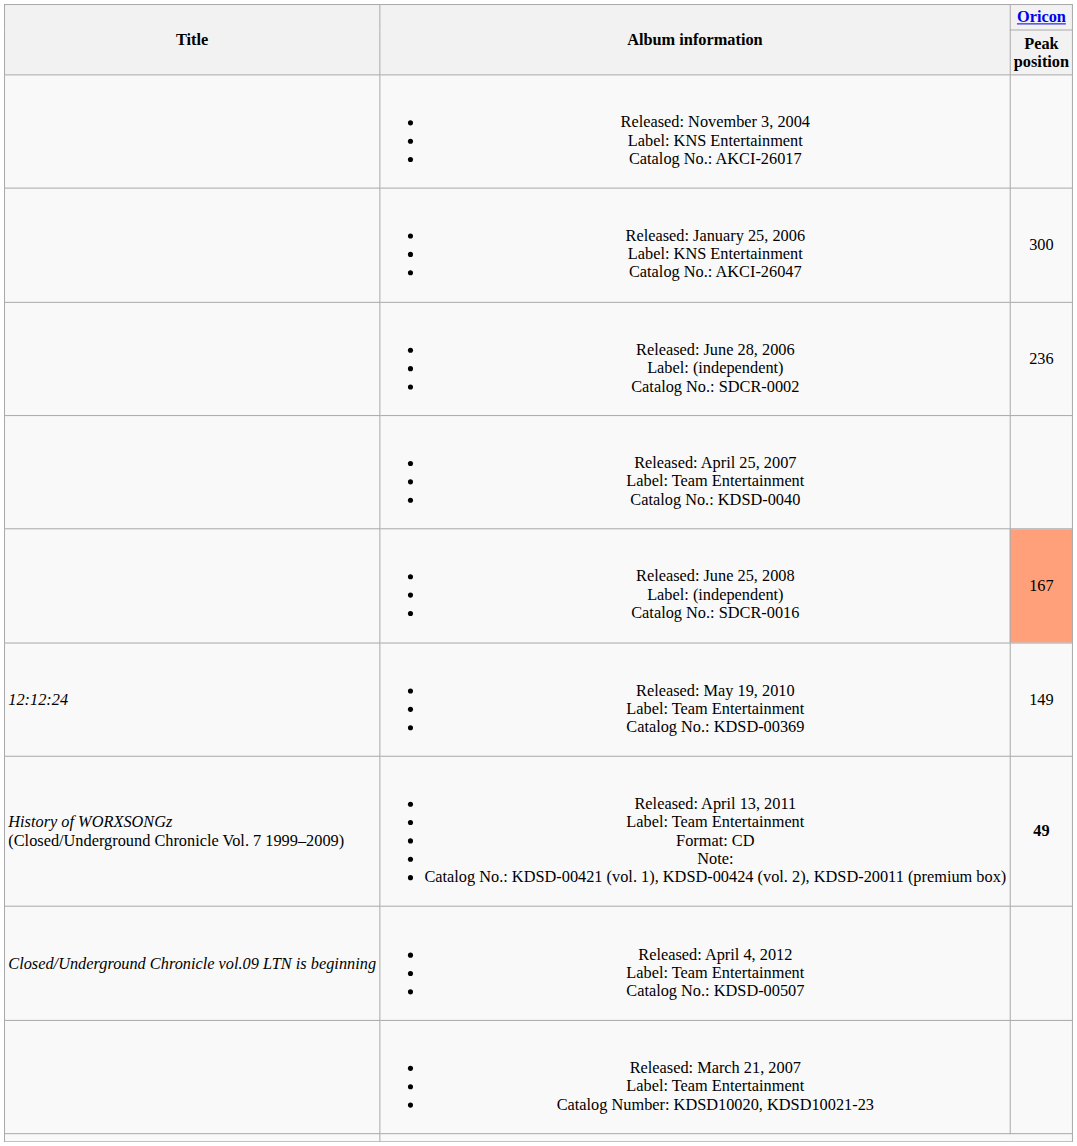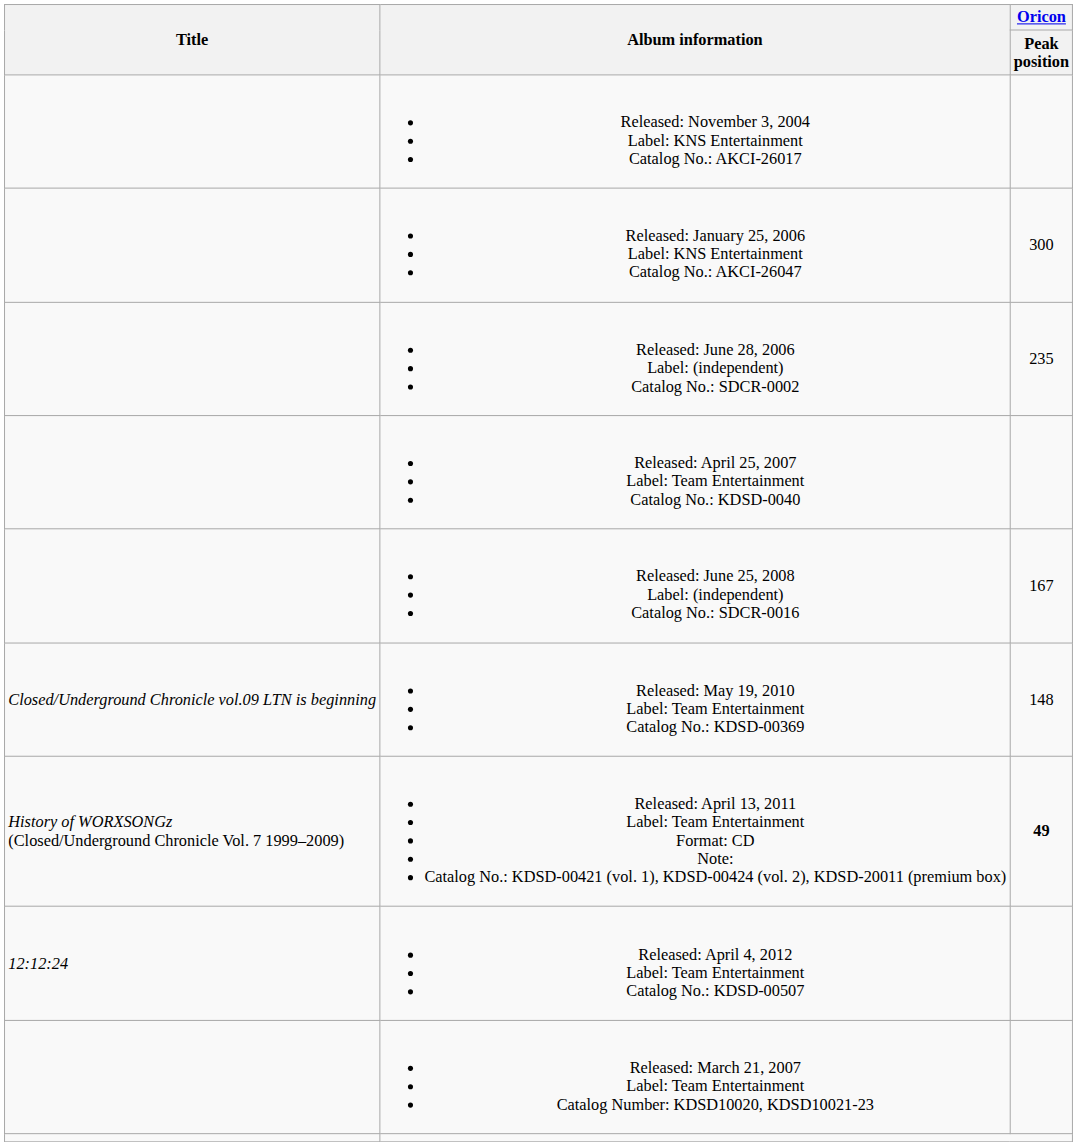(1041, 358) 236 -> (1041, 358) 235
(1041, 585) lightsalmon background -> (1041, 585) no background
(38, 699) 12:12:24 -> (192, 699) Closed/Underground Chronicle vol.09 LTN is beginning
(1041, 699) 149 -> (1041, 699) 148
(192, 963) Closed/Underground Chronicle vol.09 LTN is beginning -> (38, 963) 12:12:24
